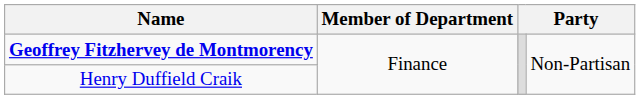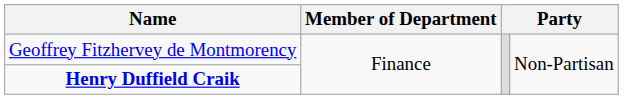(161, 49) bold -> (153, 49) normal
(161, 79) normal -> (153, 79) bold
